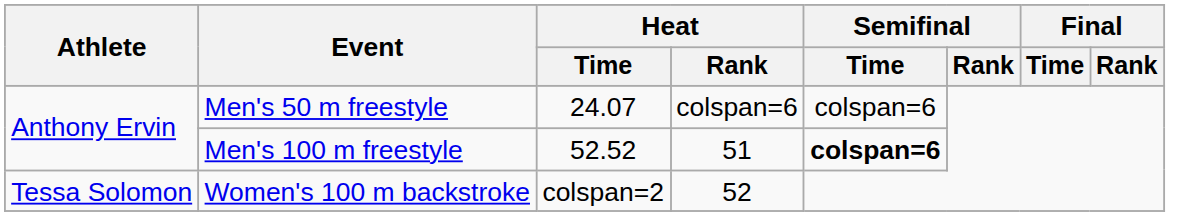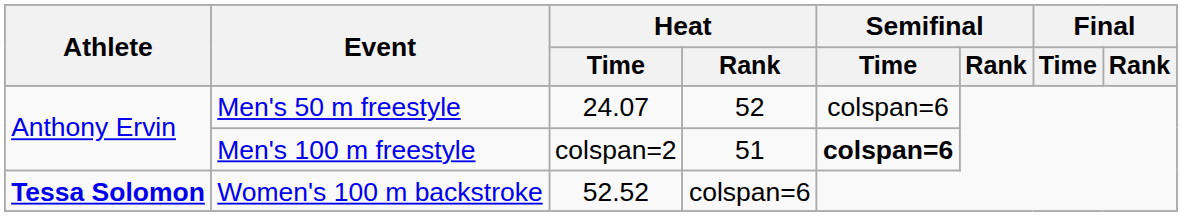(737, 108) colspan=6 -> (750, 108) 52
(603, 149) 52.52 -> (616, 149) colspan=2
(102, 191) normal -> (108, 191) bold
(603, 191) colspan=2 -> (616, 191) 52.52
(737, 191) 52 -> (750, 191) colspan=6
